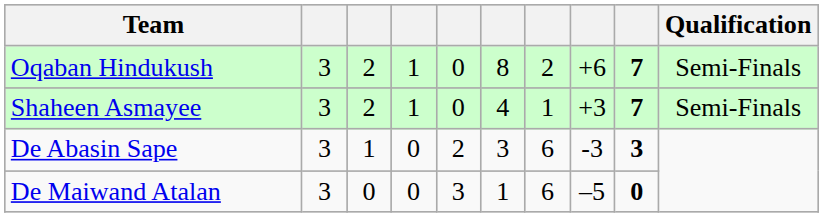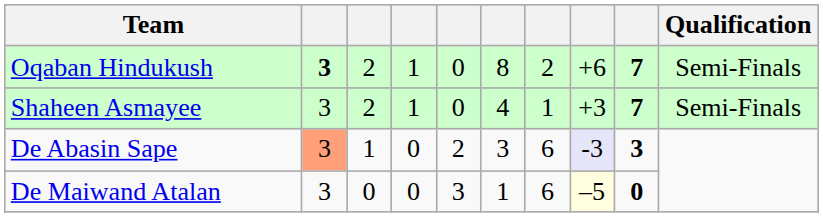(324, 66) normal -> (324, 66) bold
(324, 149) no background -> (324, 149) lightsalmon background
(592, 149) no background -> (592, 149) lavender background
(592, 190) no background -> (592, 190) lightyellow background
